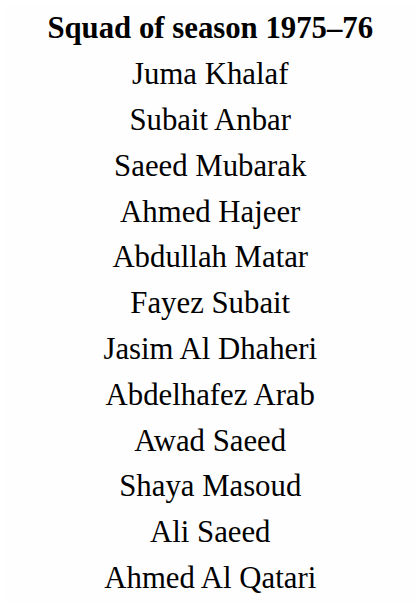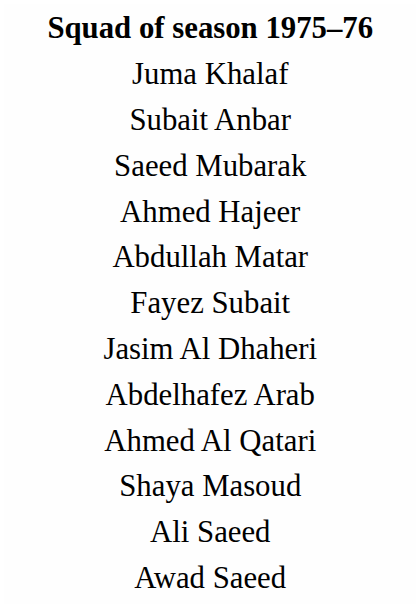(210, 440) Awad Saeed -> (210, 440) Ahmed Al Qatari
(210, 578) Ahmed Al Qatari -> (210, 578) Awad Saeed
